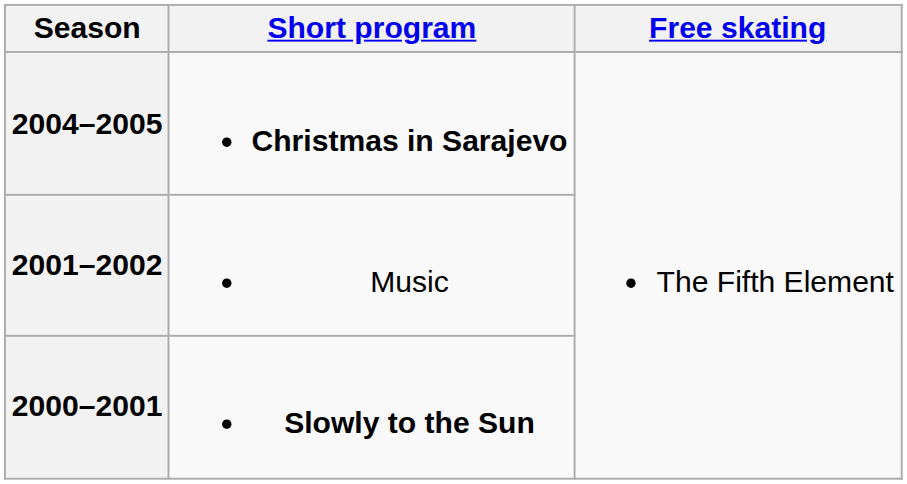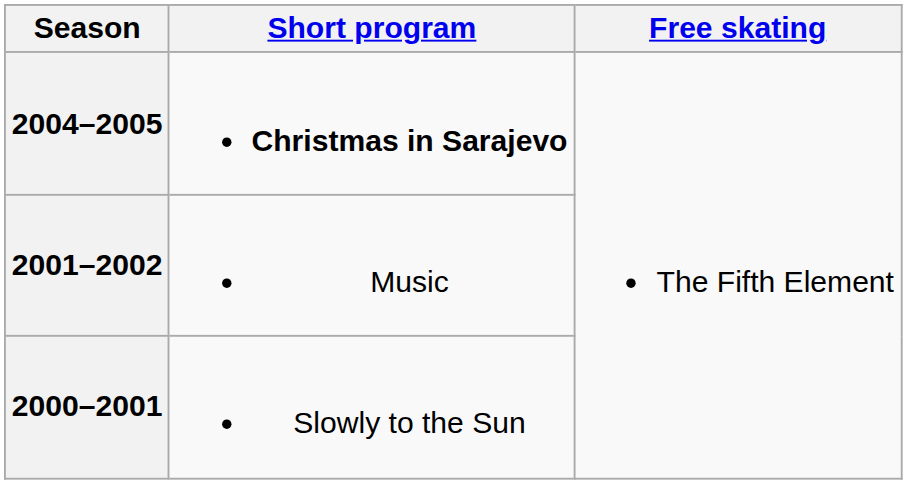(372, 424) bold -> (372, 424) normal
